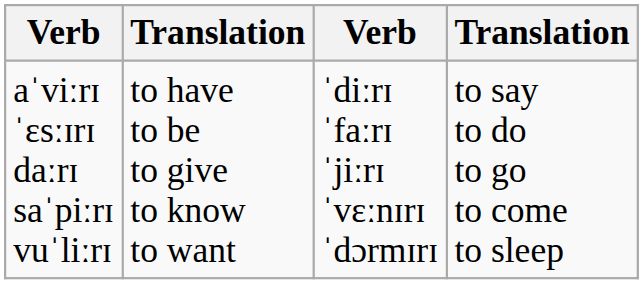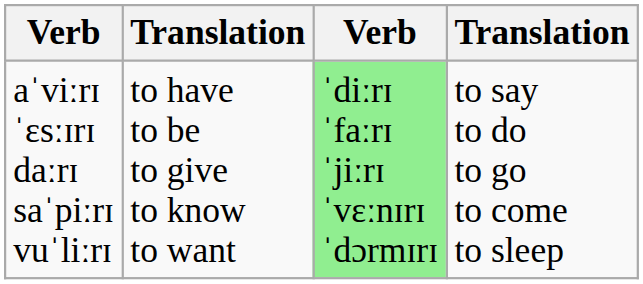(380, 168) no background -> (380, 168) lightgreen background
